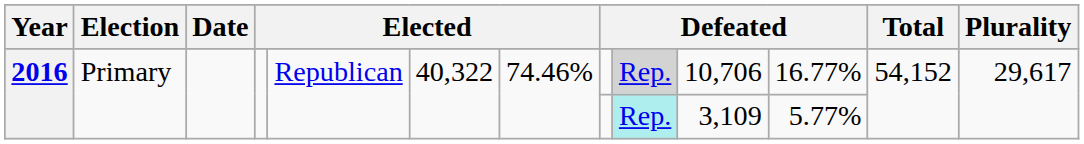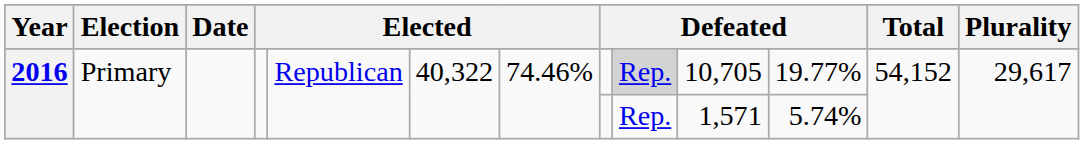(723, 71) 10,706 -> (723, 71) 10,705
(818, 71) 16.77% -> (818, 71) 19.77%
(645, 116) paleturquoise background -> (645, 116) no background
(730, 116) 3,109 -> (730, 116) 1,571
(825, 116) 5.77% -> (825, 116) 5.74%
